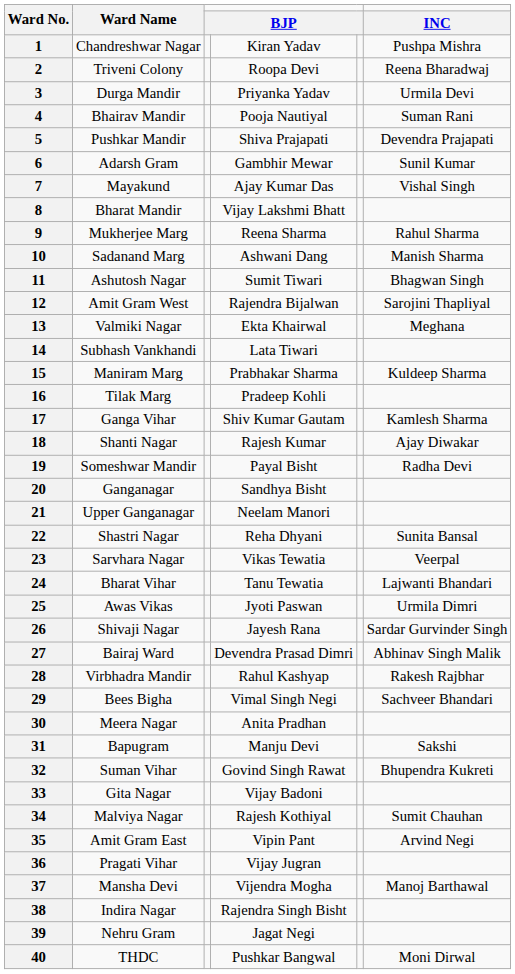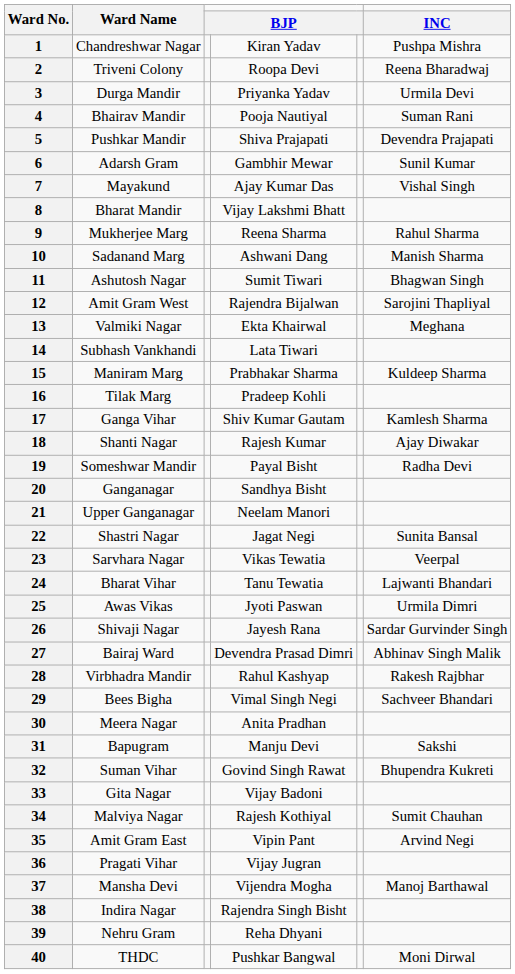(284, 536) Reha Dhyani -> (284, 536) Jagat Negi
(284, 933) Jagat Negi -> (284, 933) Reha Dhyani
